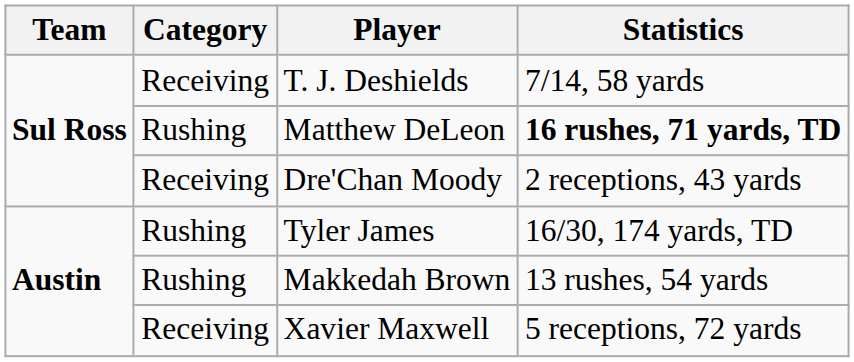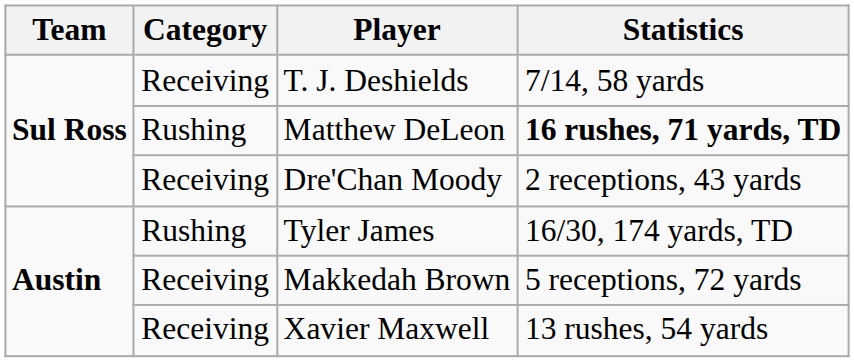(194, 279) Rushing -> (205, 279) Receiving
(647, 279) 13 rushes, 54 yards -> (663, 279) 5 receptions, 72 yards
(663, 329) 5 receptions, 72 yards -> (647, 329) 13 rushes, 54 yards
